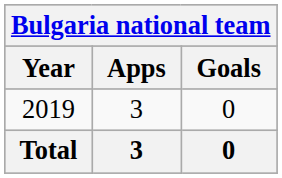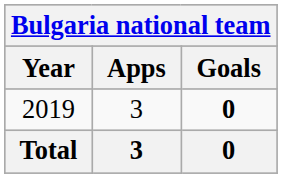(229, 109) normal -> (229, 109) bold
